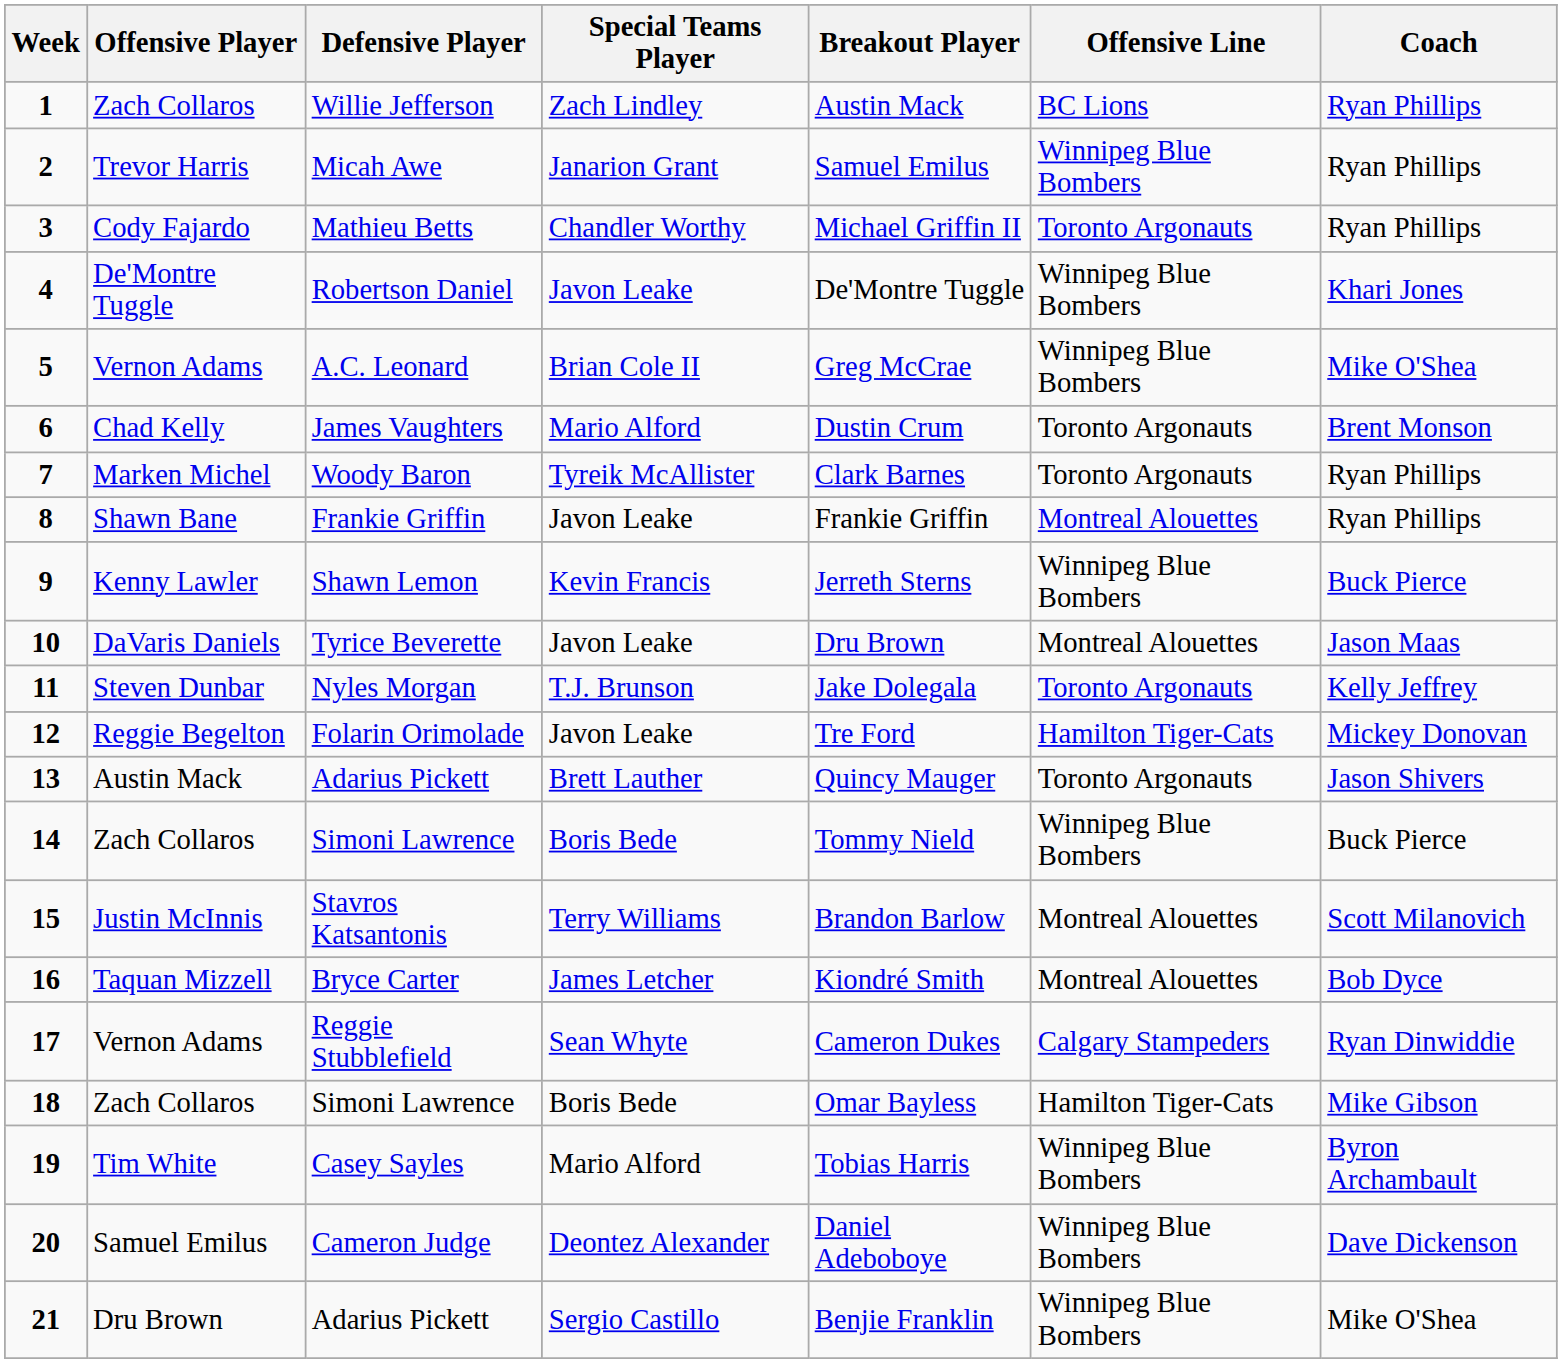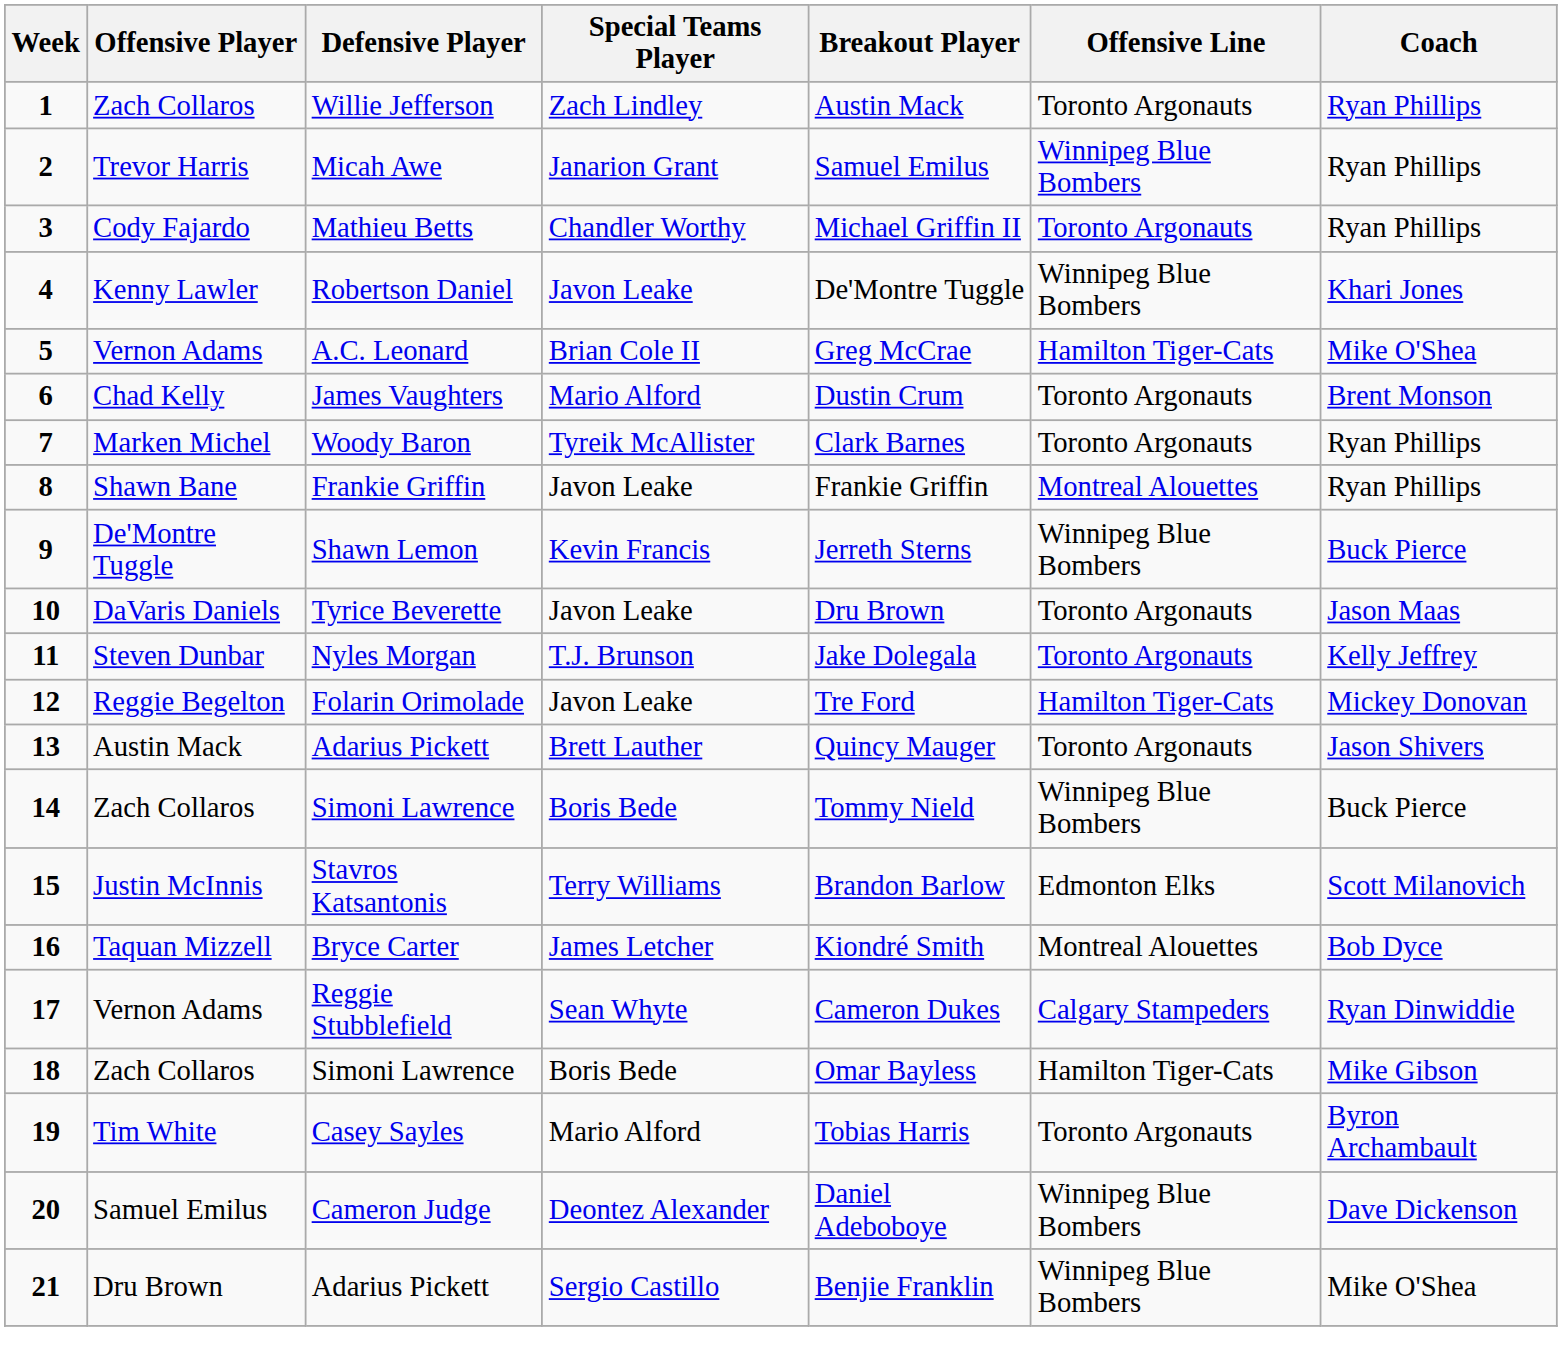(1093, 104) BC Lions -> (1145, 104) Toronto Argonauts
(155, 289) De'Montre Tuggle -> (175, 289) Kenny Lawler
(1124, 367) Winnipeg Blue Bombers -> (1156, 350) Hamilton Tiger-Cats
(175, 580) Kenny Lawler -> (155, 548) De'Montre Tuggle
(1148, 642) Montreal Alouettes -> (1145, 610) Toronto Argonauts
(1148, 917) Montreal Alouettes -> (1127, 885) Edmonton Elks
(1124, 1164) Winnipeg Blue Bombers -> (1145, 1131) Toronto Argonauts
